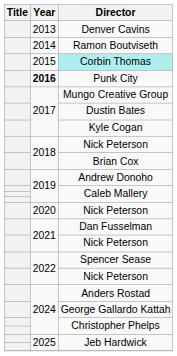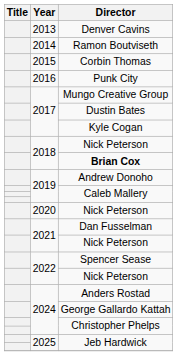(116, 62) paleturquoise background -> (116, 62) no background
(44, 78) bold -> (44, 78) normal
(116, 161) normal -> (116, 161) bold
